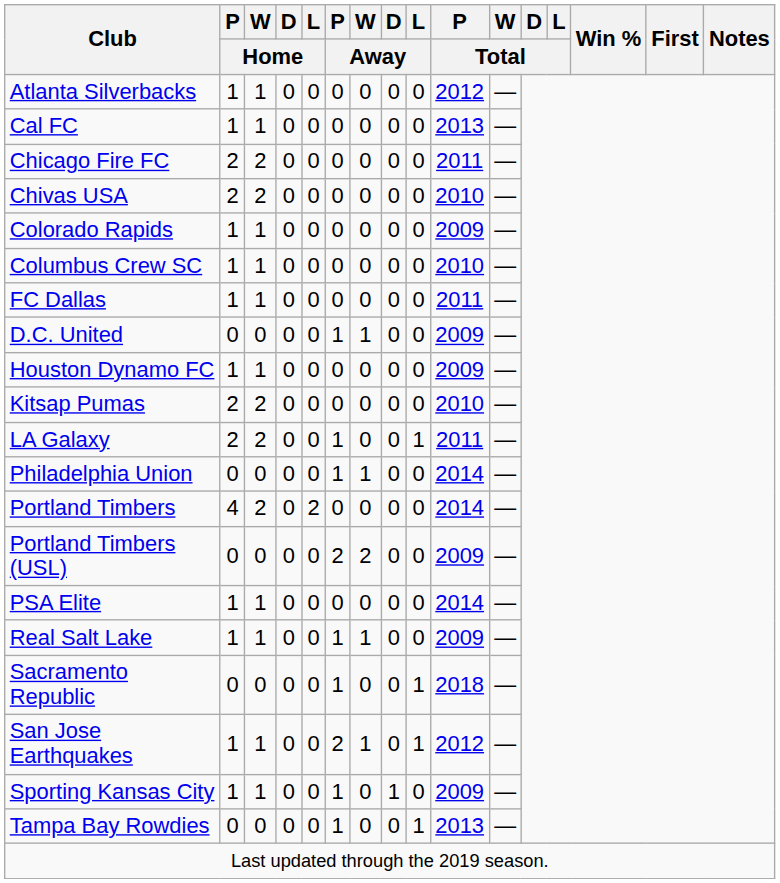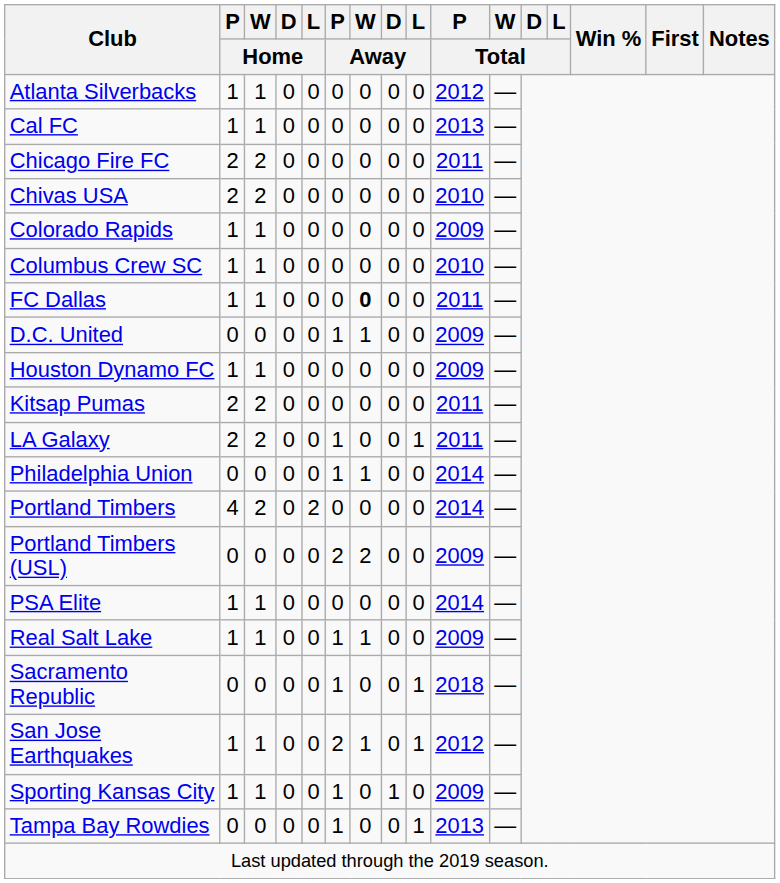(365, 299) normal -> (365, 299) bold
(460, 404) 2010 -> (460, 404) 2011
